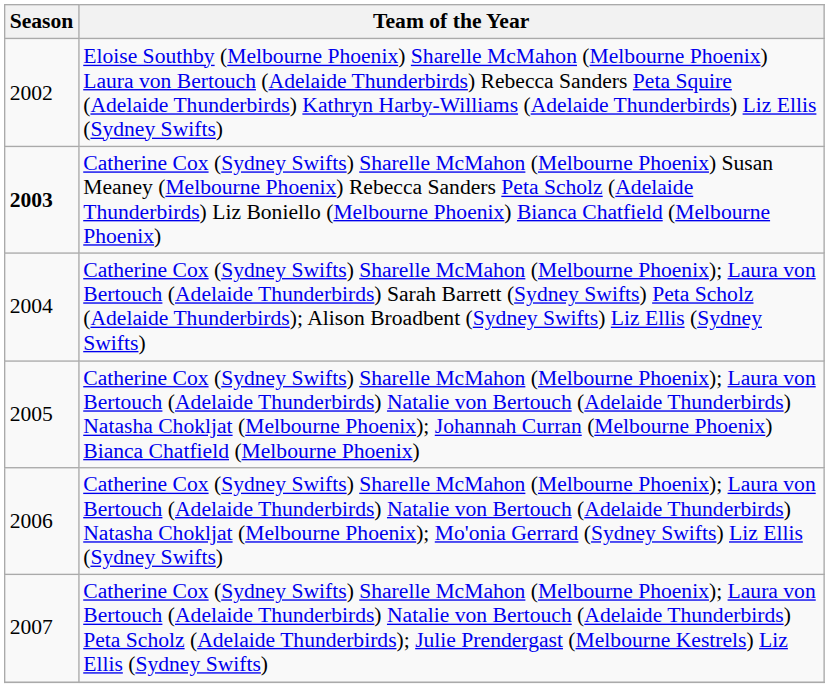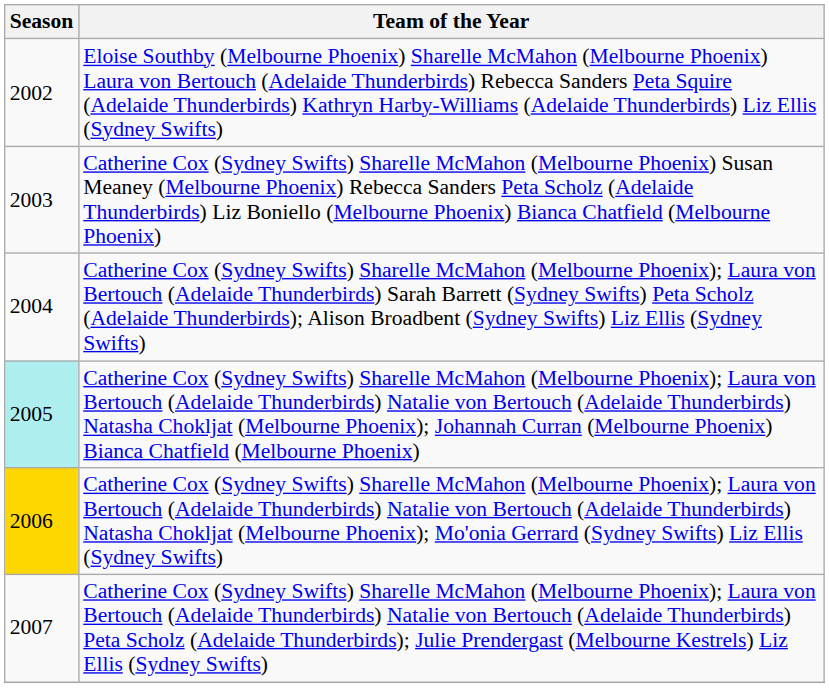(31, 199) bold -> (31, 199) normal
(31, 413) no background -> (31, 413) paleturquoise background
(31, 520) no background -> (31, 520) gold background
